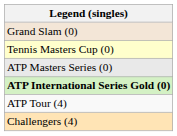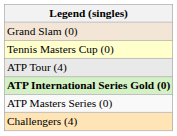(60, 67) ATP Masters Series (0) -> (37, 67) ATP Tour (4)
(37, 103) ATP Tour (4) -> (60, 103) ATP Masters Series (0)
